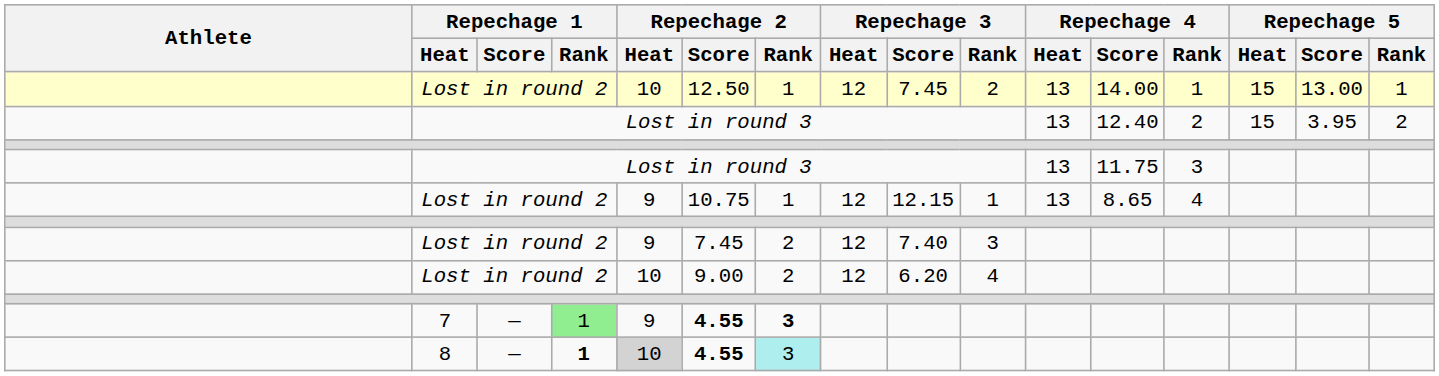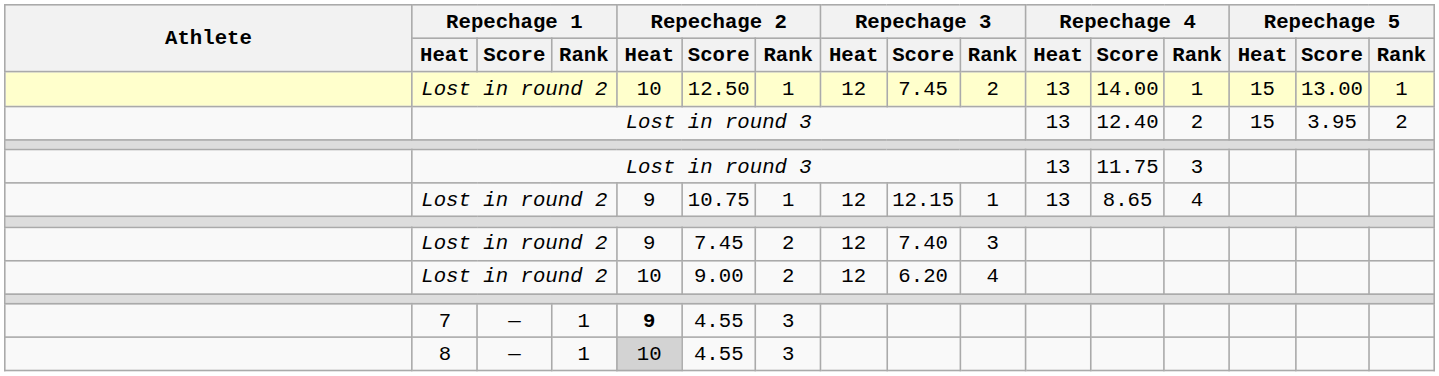(584, 321) lightgreen background -> (584, 321) no background
(649, 321) normal -> (649, 321) bold
(719, 321) bold -> (719, 321) normal
(788, 321) bold -> (788, 321) normal
(584, 354) bold -> (584, 354) normal
(719, 354) bold -> (719, 354) normal
(788, 354) paleturquoise background -> (788, 354) no background
